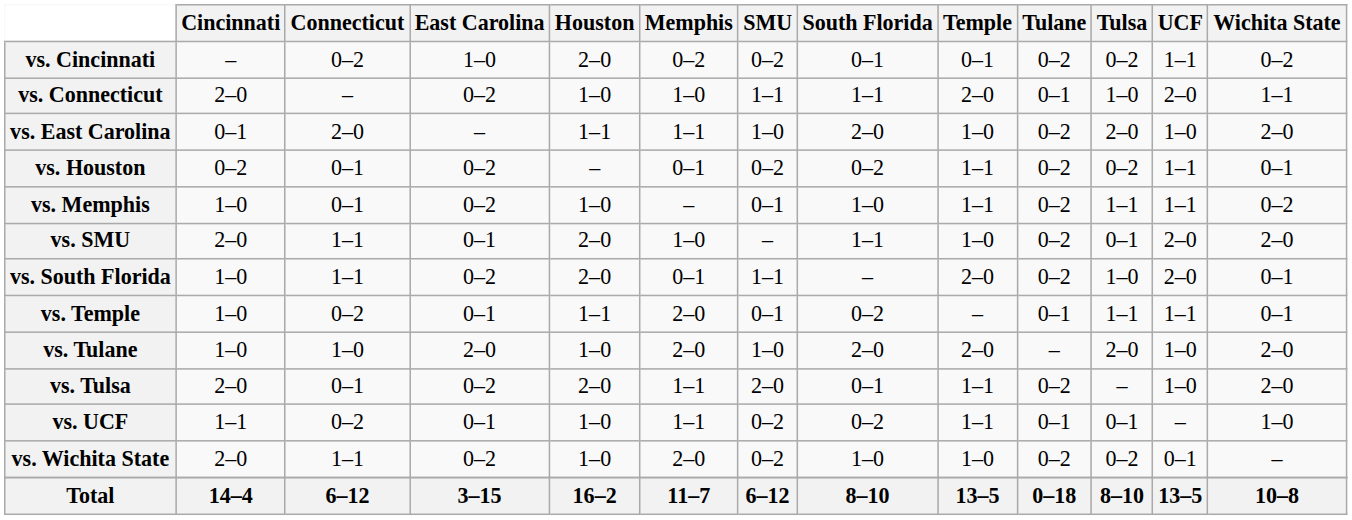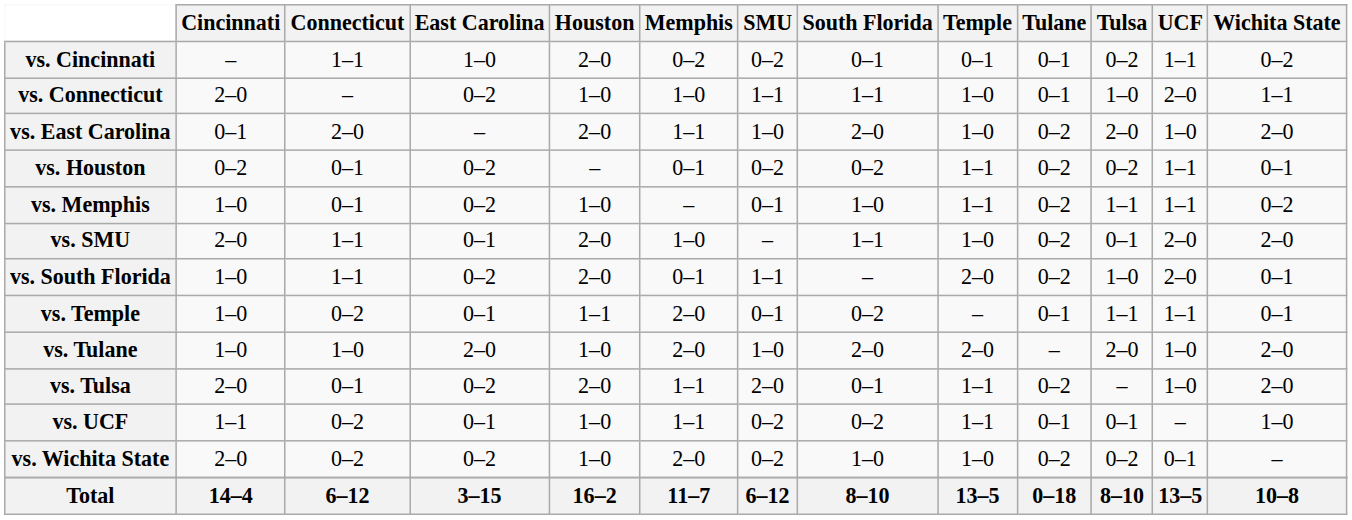(347, 59) 0–2 -> (347, 59) 1–1
(1054, 59) 0–2 -> (1054, 59) 0–1
(978, 95) 2–0 -> (978, 95) 1–0
(595, 132) 1–1 -> (595, 132) 2–0
(347, 459) 1–1 -> (347, 459) 0–2
